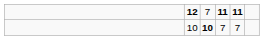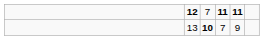(192, 27) 10 -> (192, 27) 13
(237, 27) 7 -> (237, 27) 9
